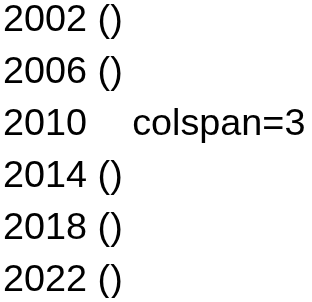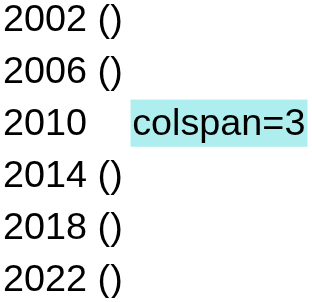(219, 122) no background -> (219, 122) paleturquoise background
